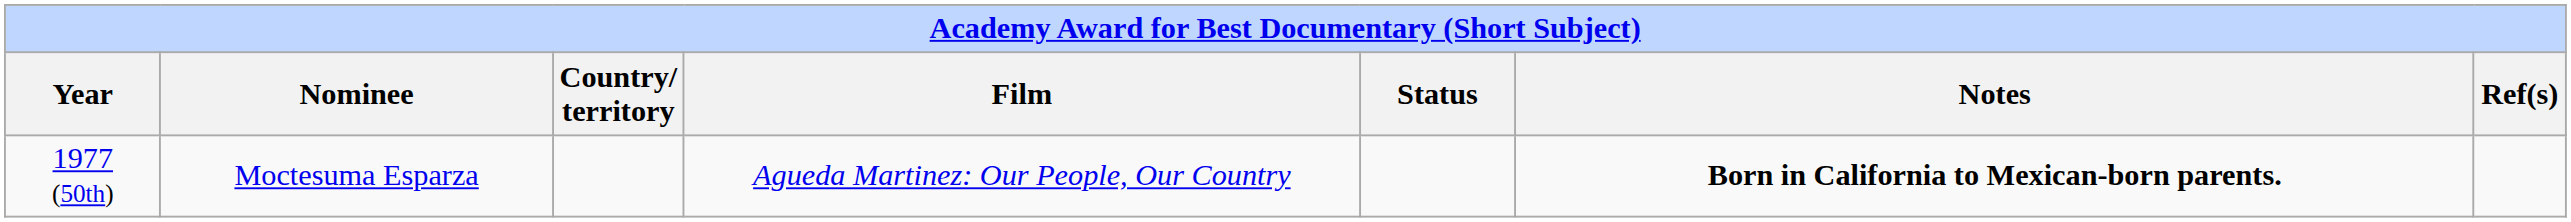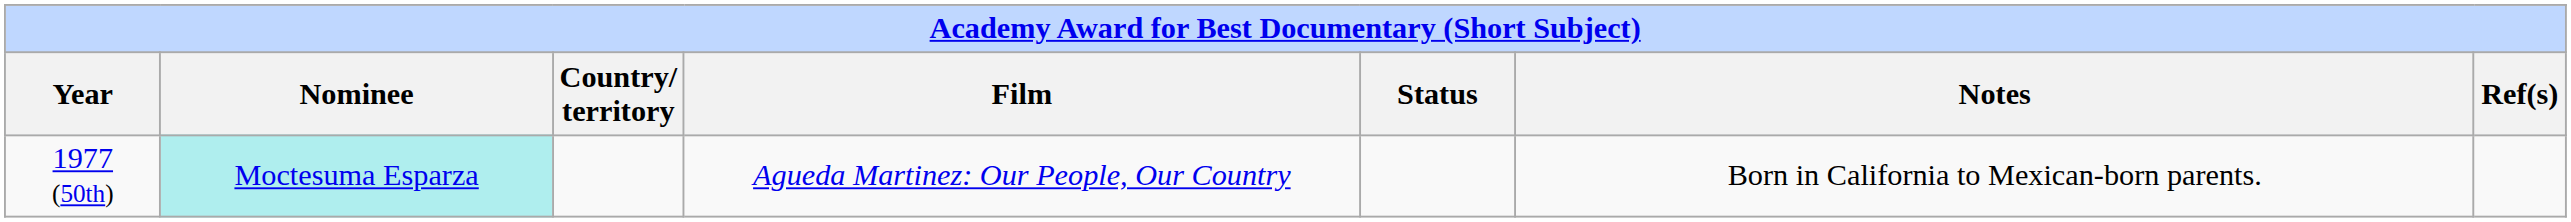(357, 175) no background -> (357, 175) paleturquoise background
(1995, 175) bold -> (1995, 175) normal
